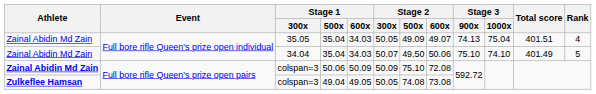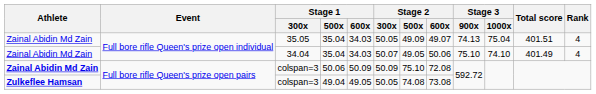(413, 54) 49.50 -> (413, 54) 49.05
(578, 54) 5 -> (578, 54) 4
